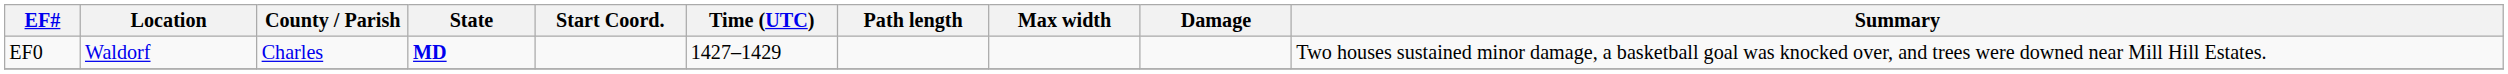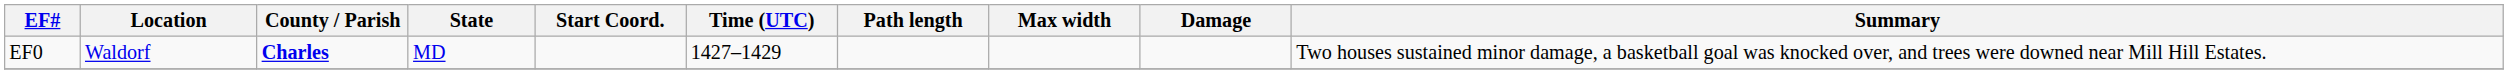(292, 52) normal -> (295, 52) bold
(430, 52) bold -> (429, 52) normal
